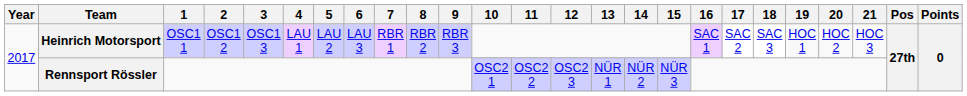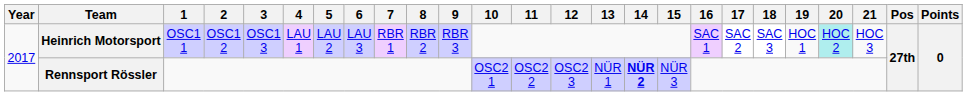(836, 41) no background -> (836, 41) paleturquoise background
(641, 74) normal -> (641, 74) bold
